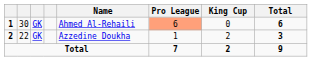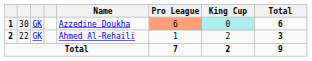(97, 24) Ahmed Al-Rehaili -> (94, 24) Azzedine Doukha
(228, 24) no background -> (228, 24) paleturquoise background
(94, 37) Azzedine Doukha -> (97, 37) Ahmed Al-Rehaili
